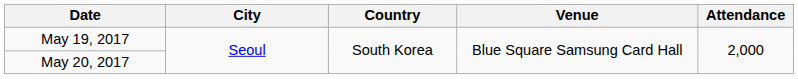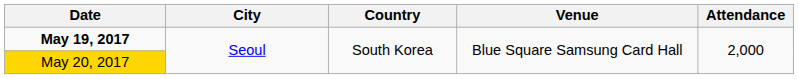(85, 39) normal -> (85, 39) bold
(85, 62) no background -> (85, 62) gold background
